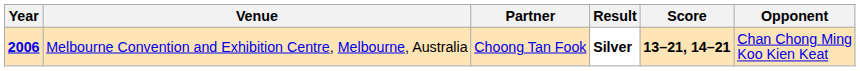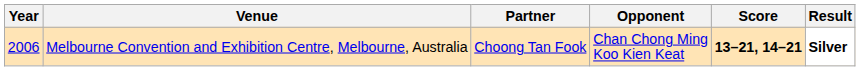columns swapped: (795, 16) <-> (615, 16)
(24, 47) bold -> (24, 47) normal
